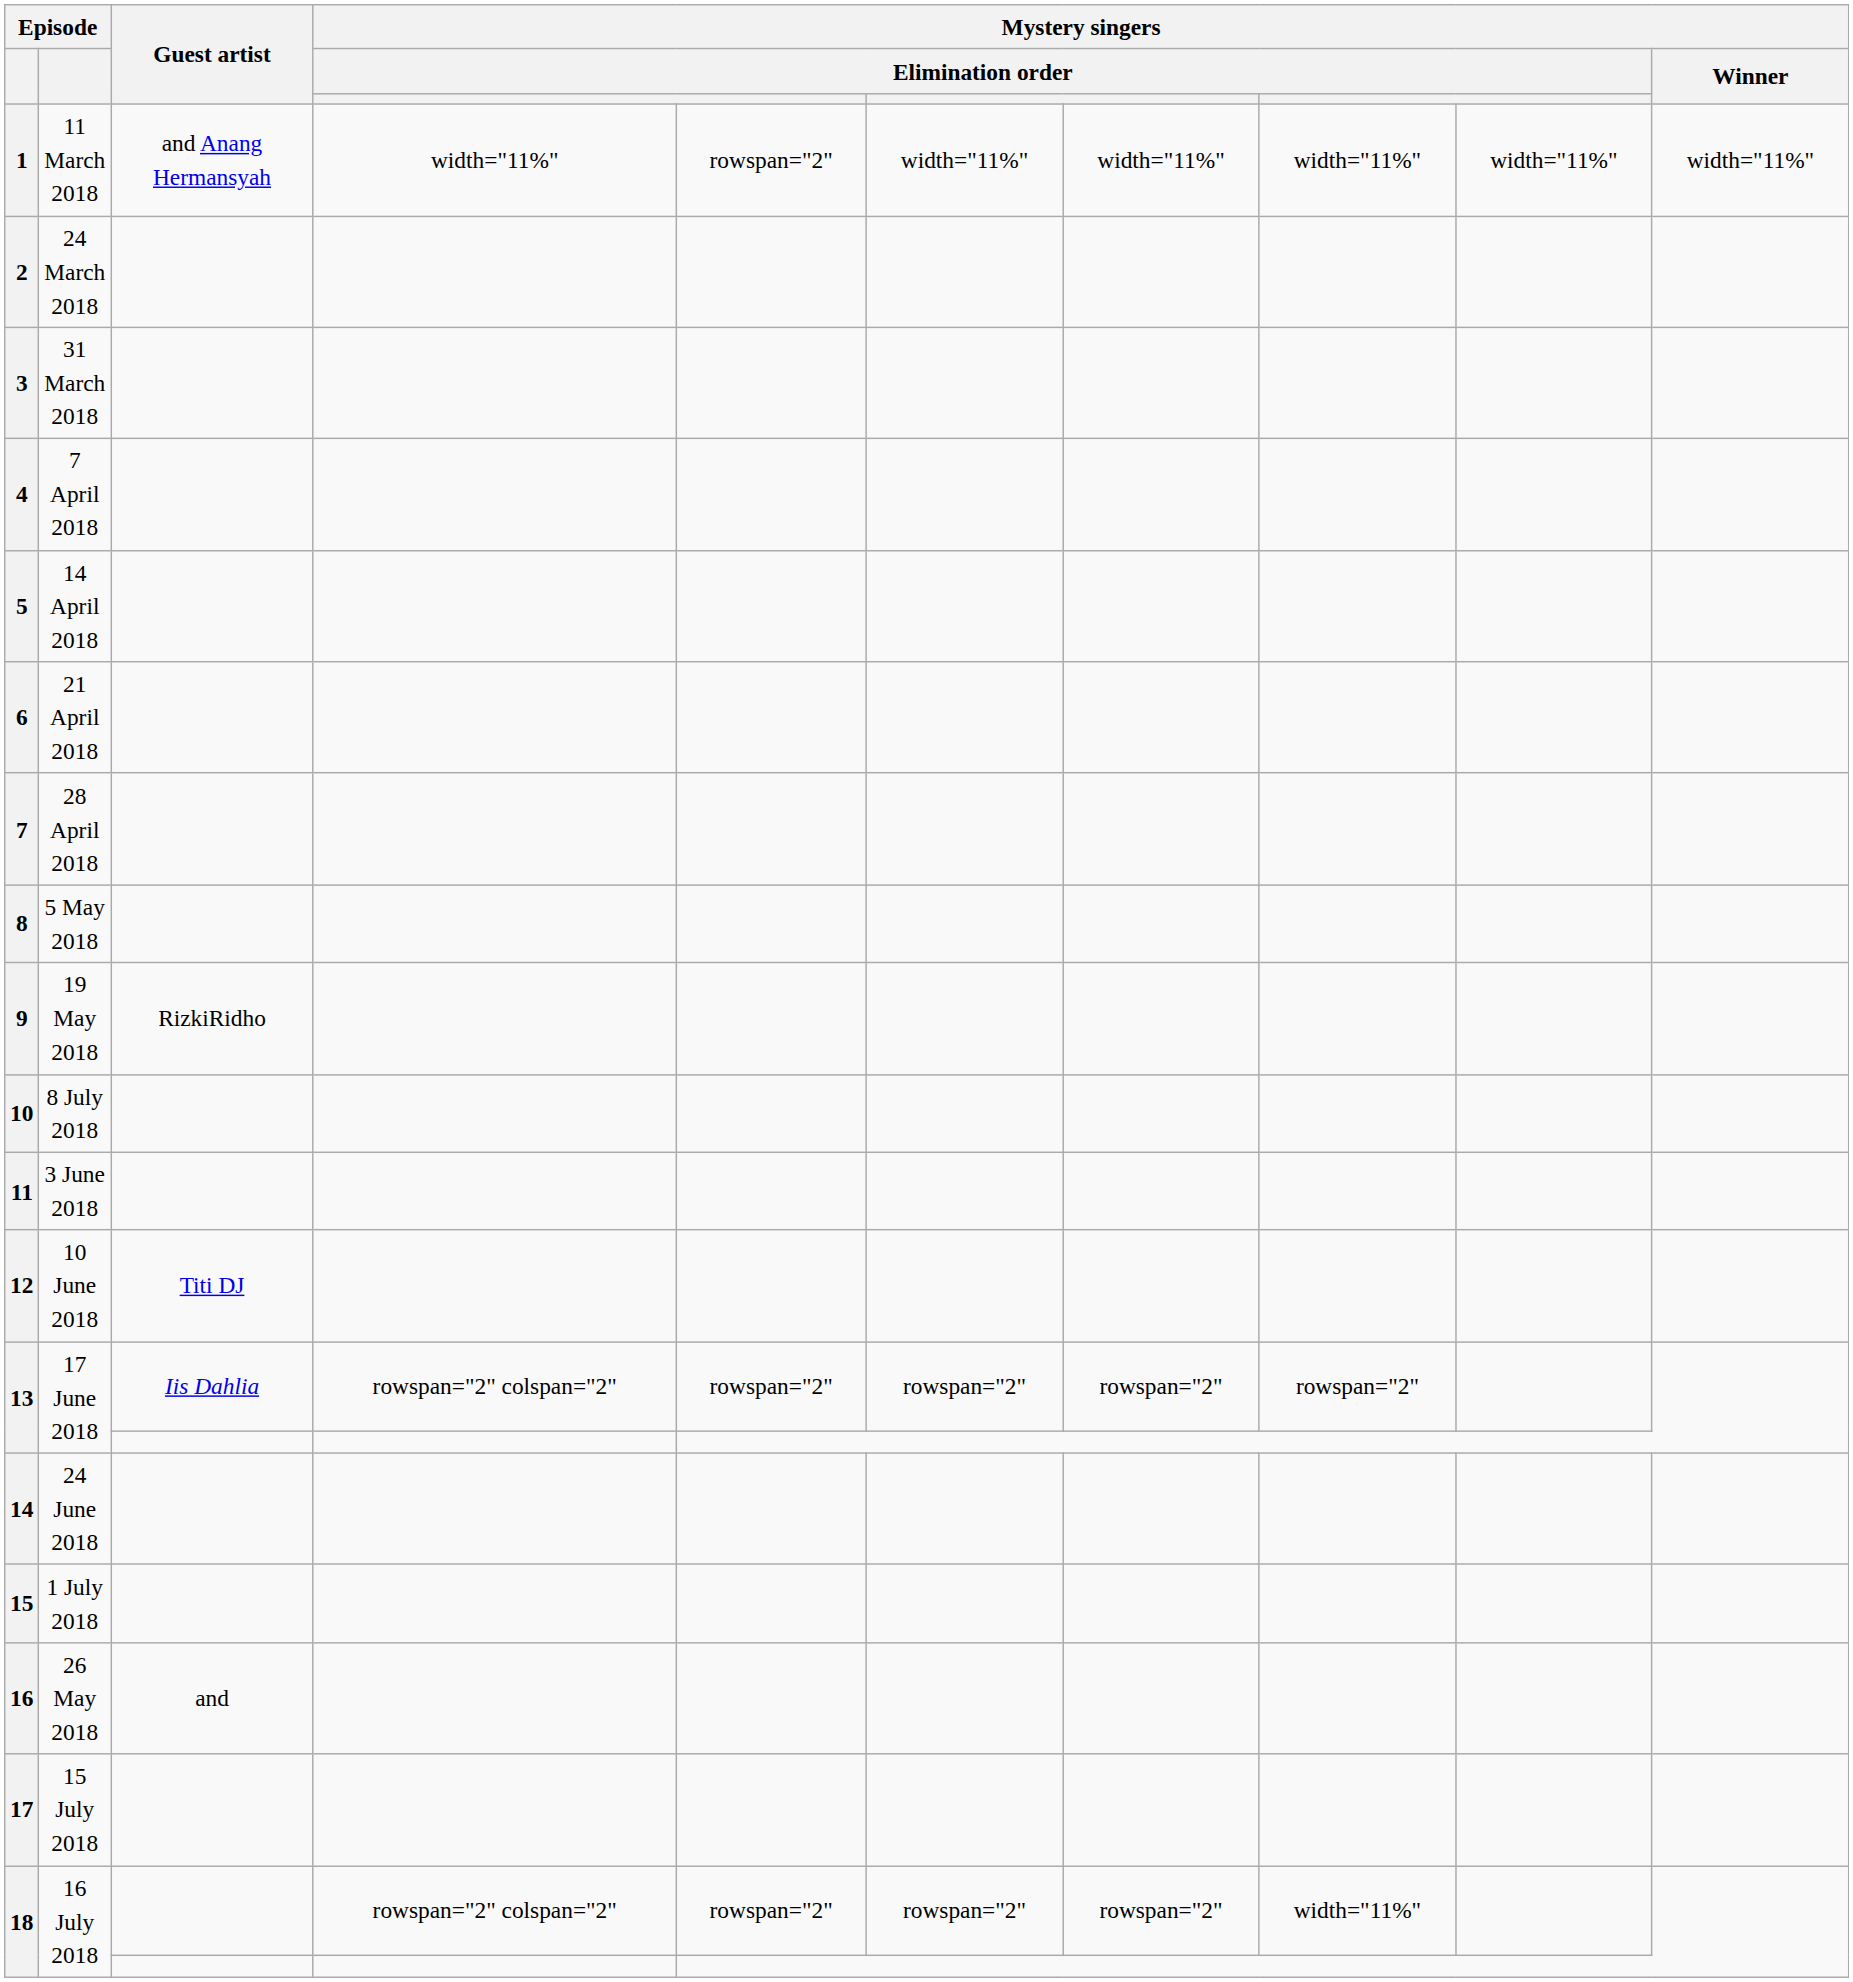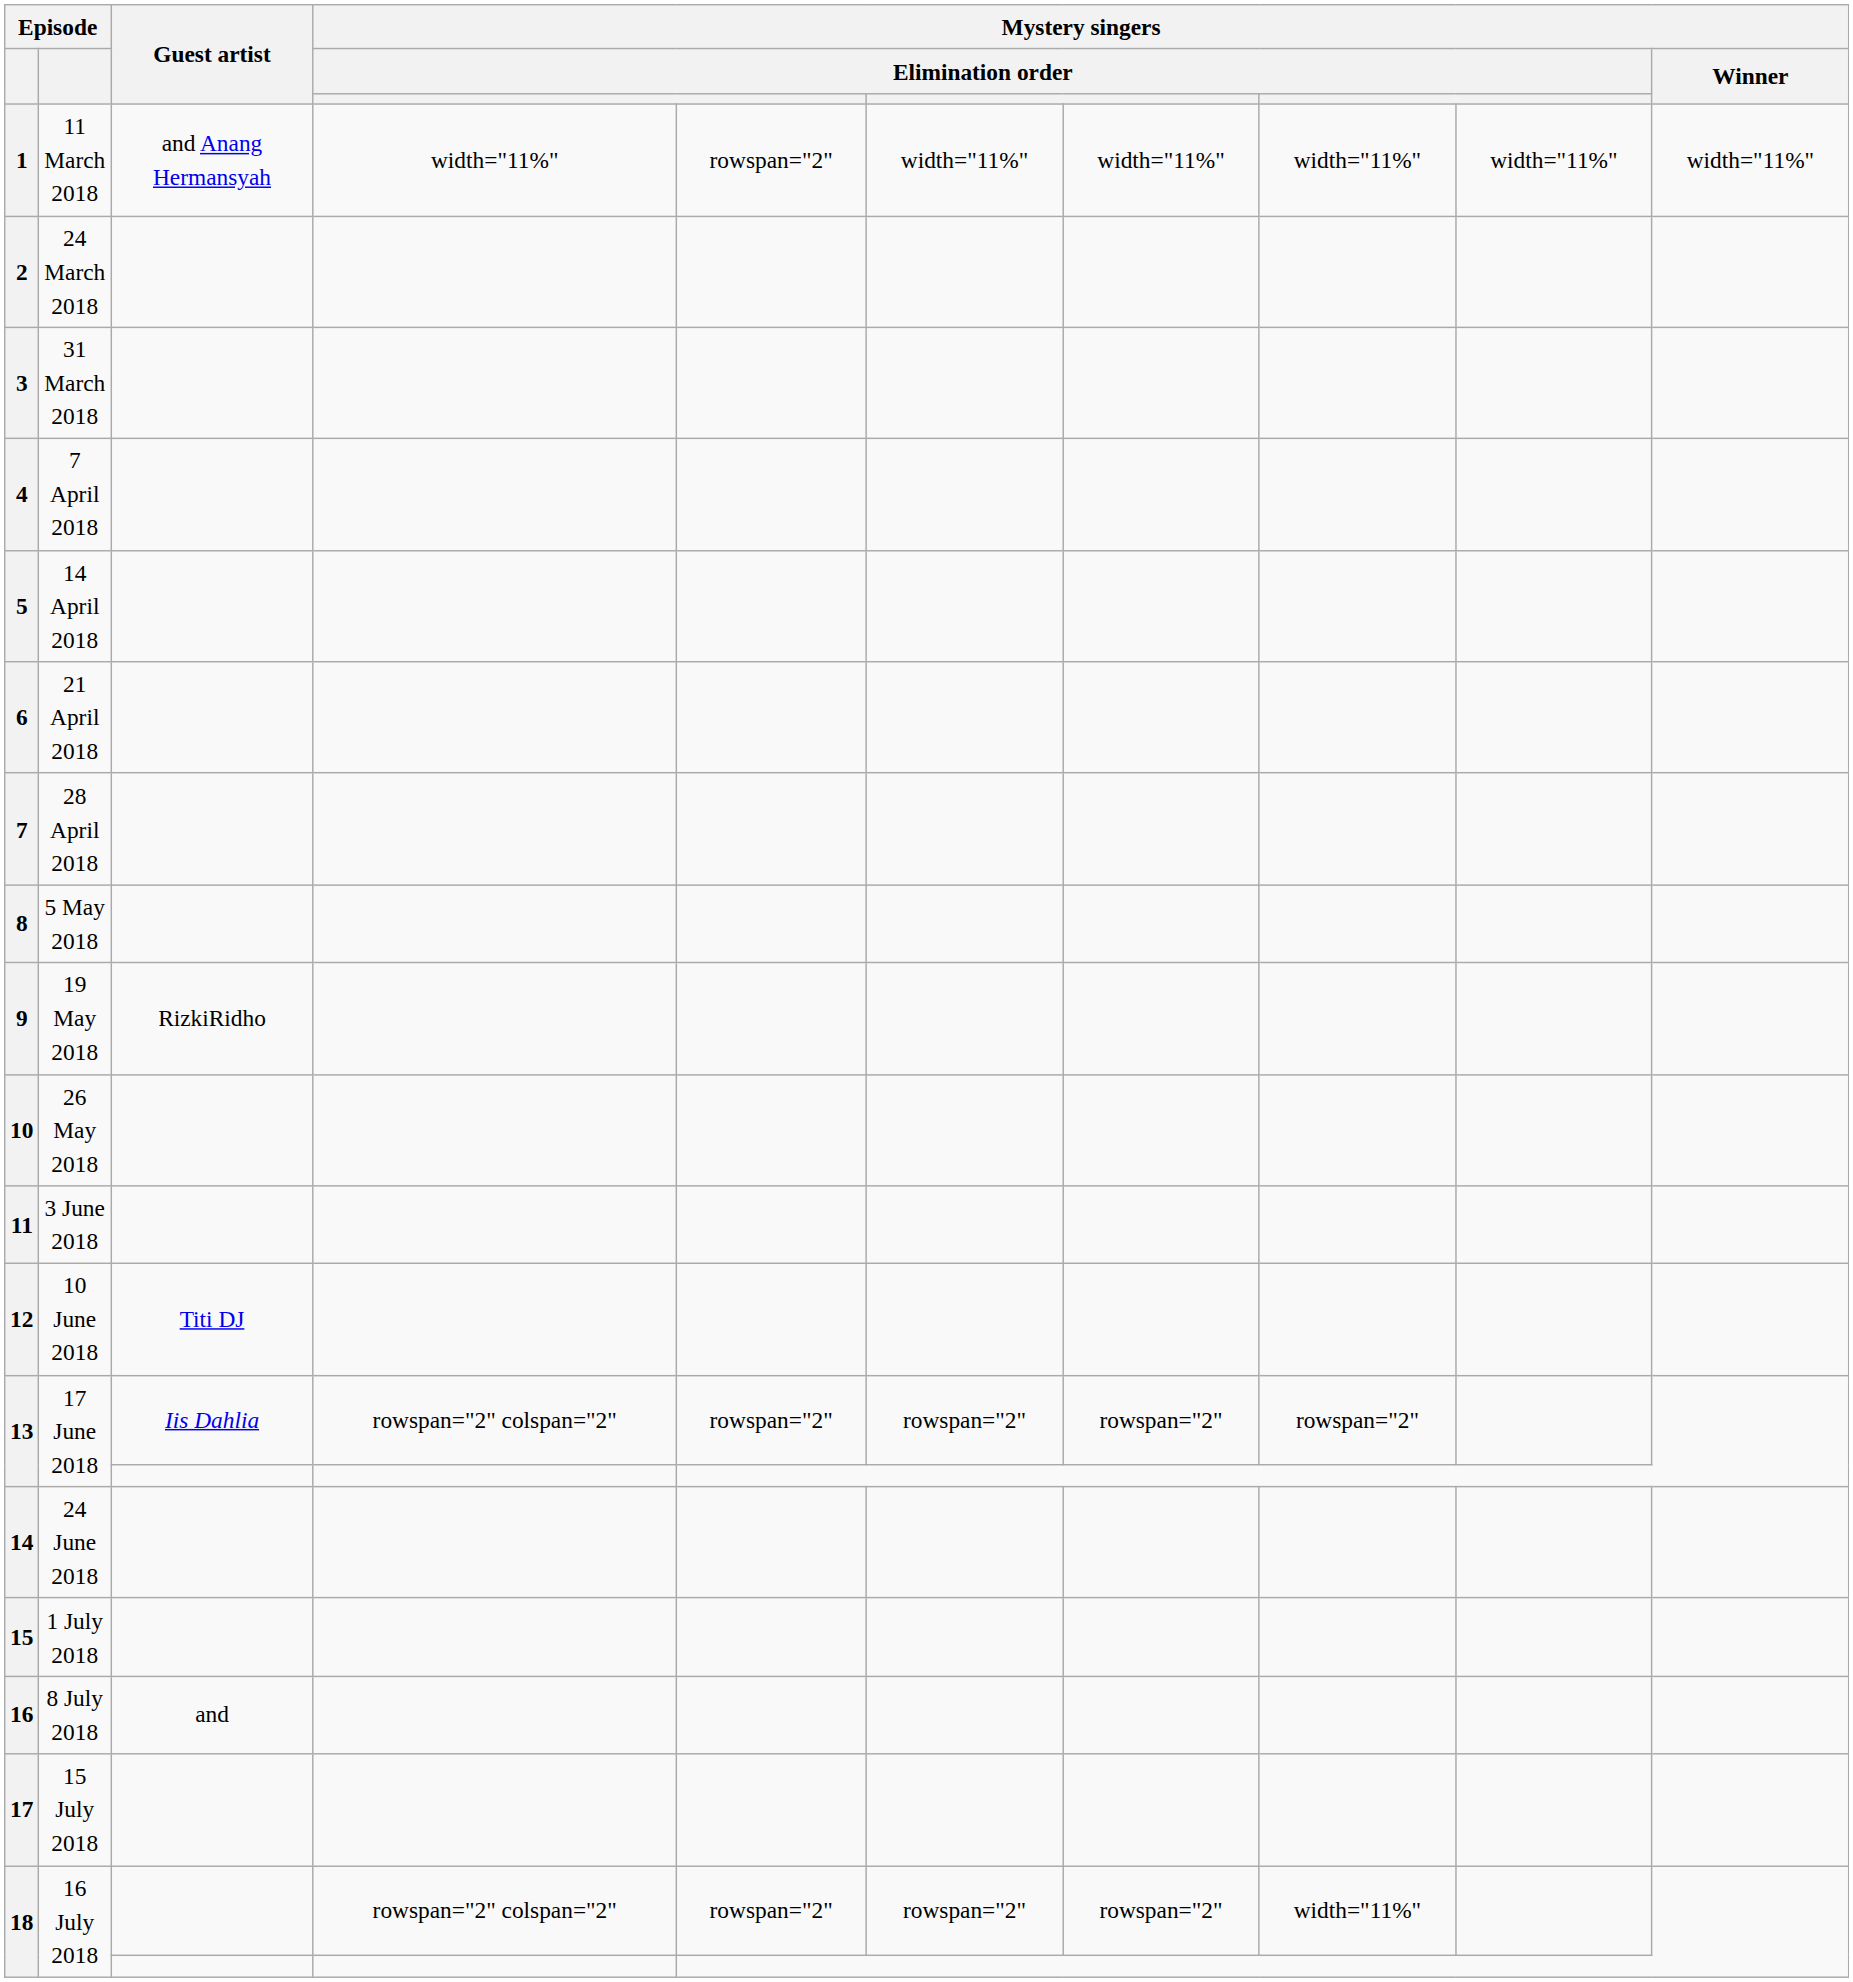(75, 1113) 8 July 2018 -> (75, 1130) 26 May 2018
(75, 1698) 26 May 2018 -> (75, 1715) 8 July 2018
